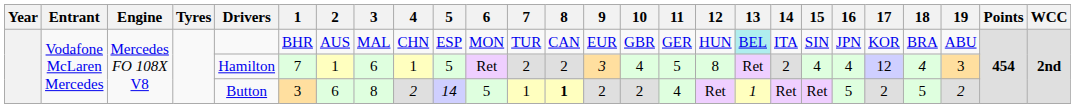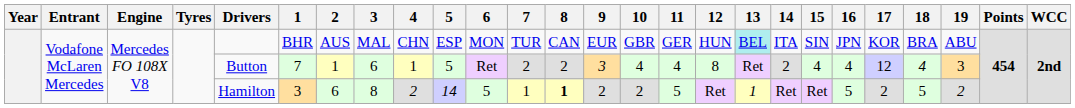(247, 66) Hamilton -> (247, 66) Button
(677, 66) 5 -> (677, 66) 4
(247, 91) Button -> (247, 91) Hamilton
(677, 91) 4 -> (677, 91) 5
